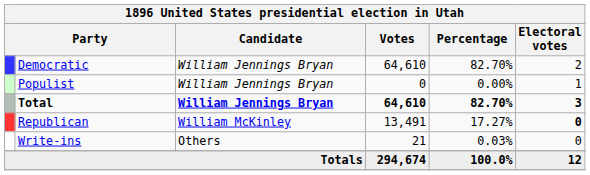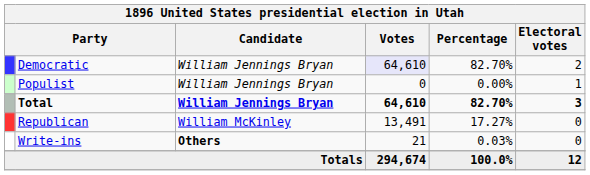(405, 65) no background -> (405, 65) lavender background
(578, 122) bold -> (578, 122) normal
(199, 141) normal -> (199, 141) bold
